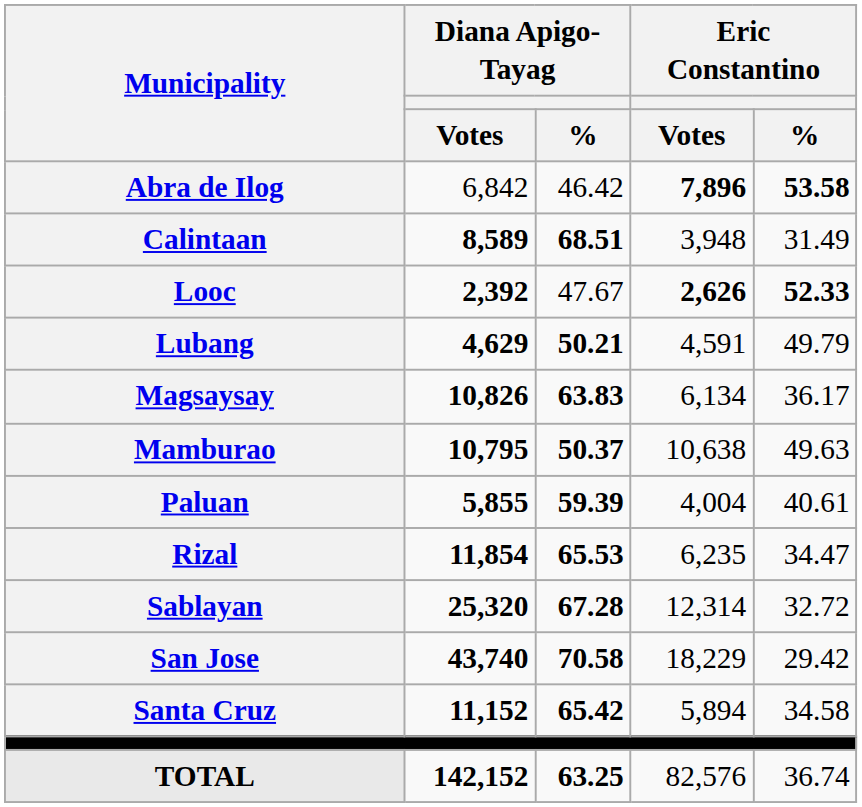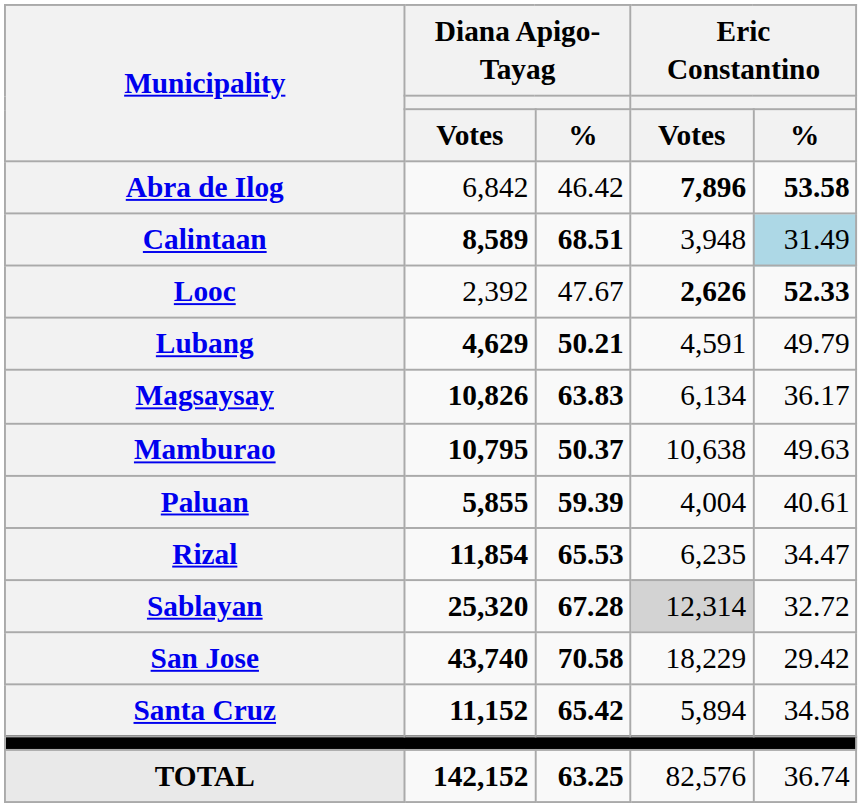(817, 239) no background -> (817, 239) lightblue background
(495, 291) bold -> (495, 291) normal
(706, 605) no background -> (706, 605) lightgrey background
